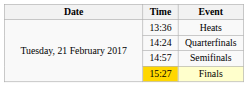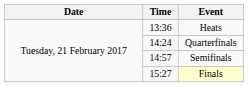(160, 74) gold background -> (160, 74) no background
